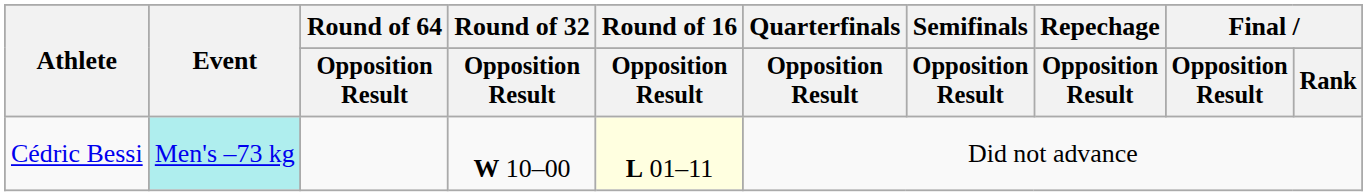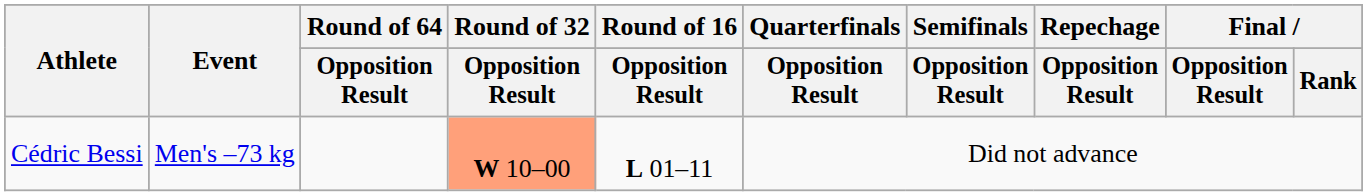(225, 153) paleturquoise background -> (225, 153) no background
(522, 168) no background -> (522, 168) lightsalmon background
(669, 168) lightyellow background -> (669, 168) no background
